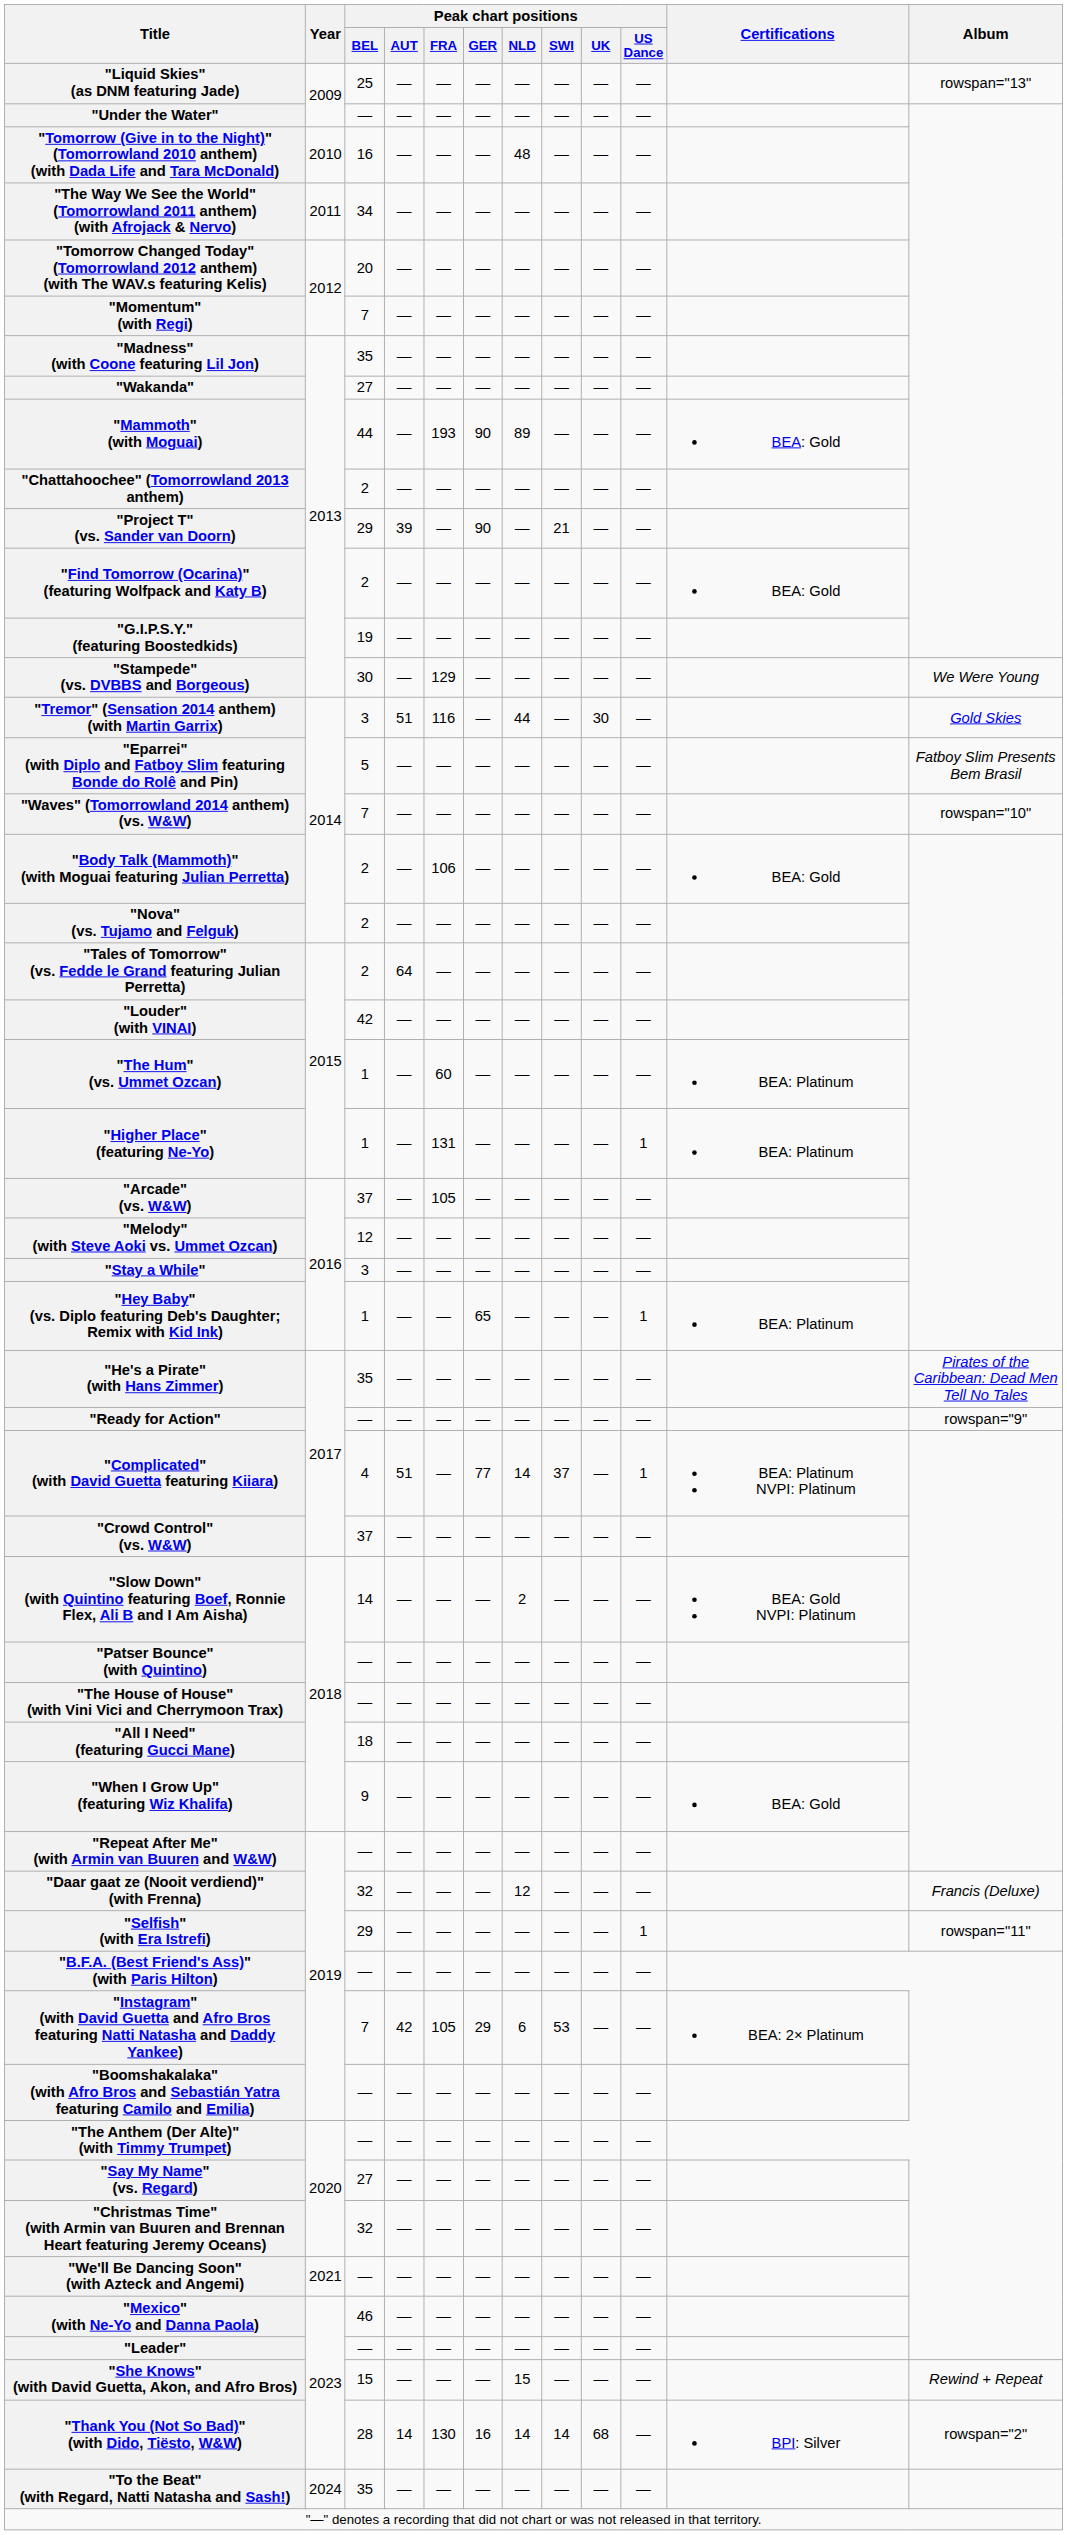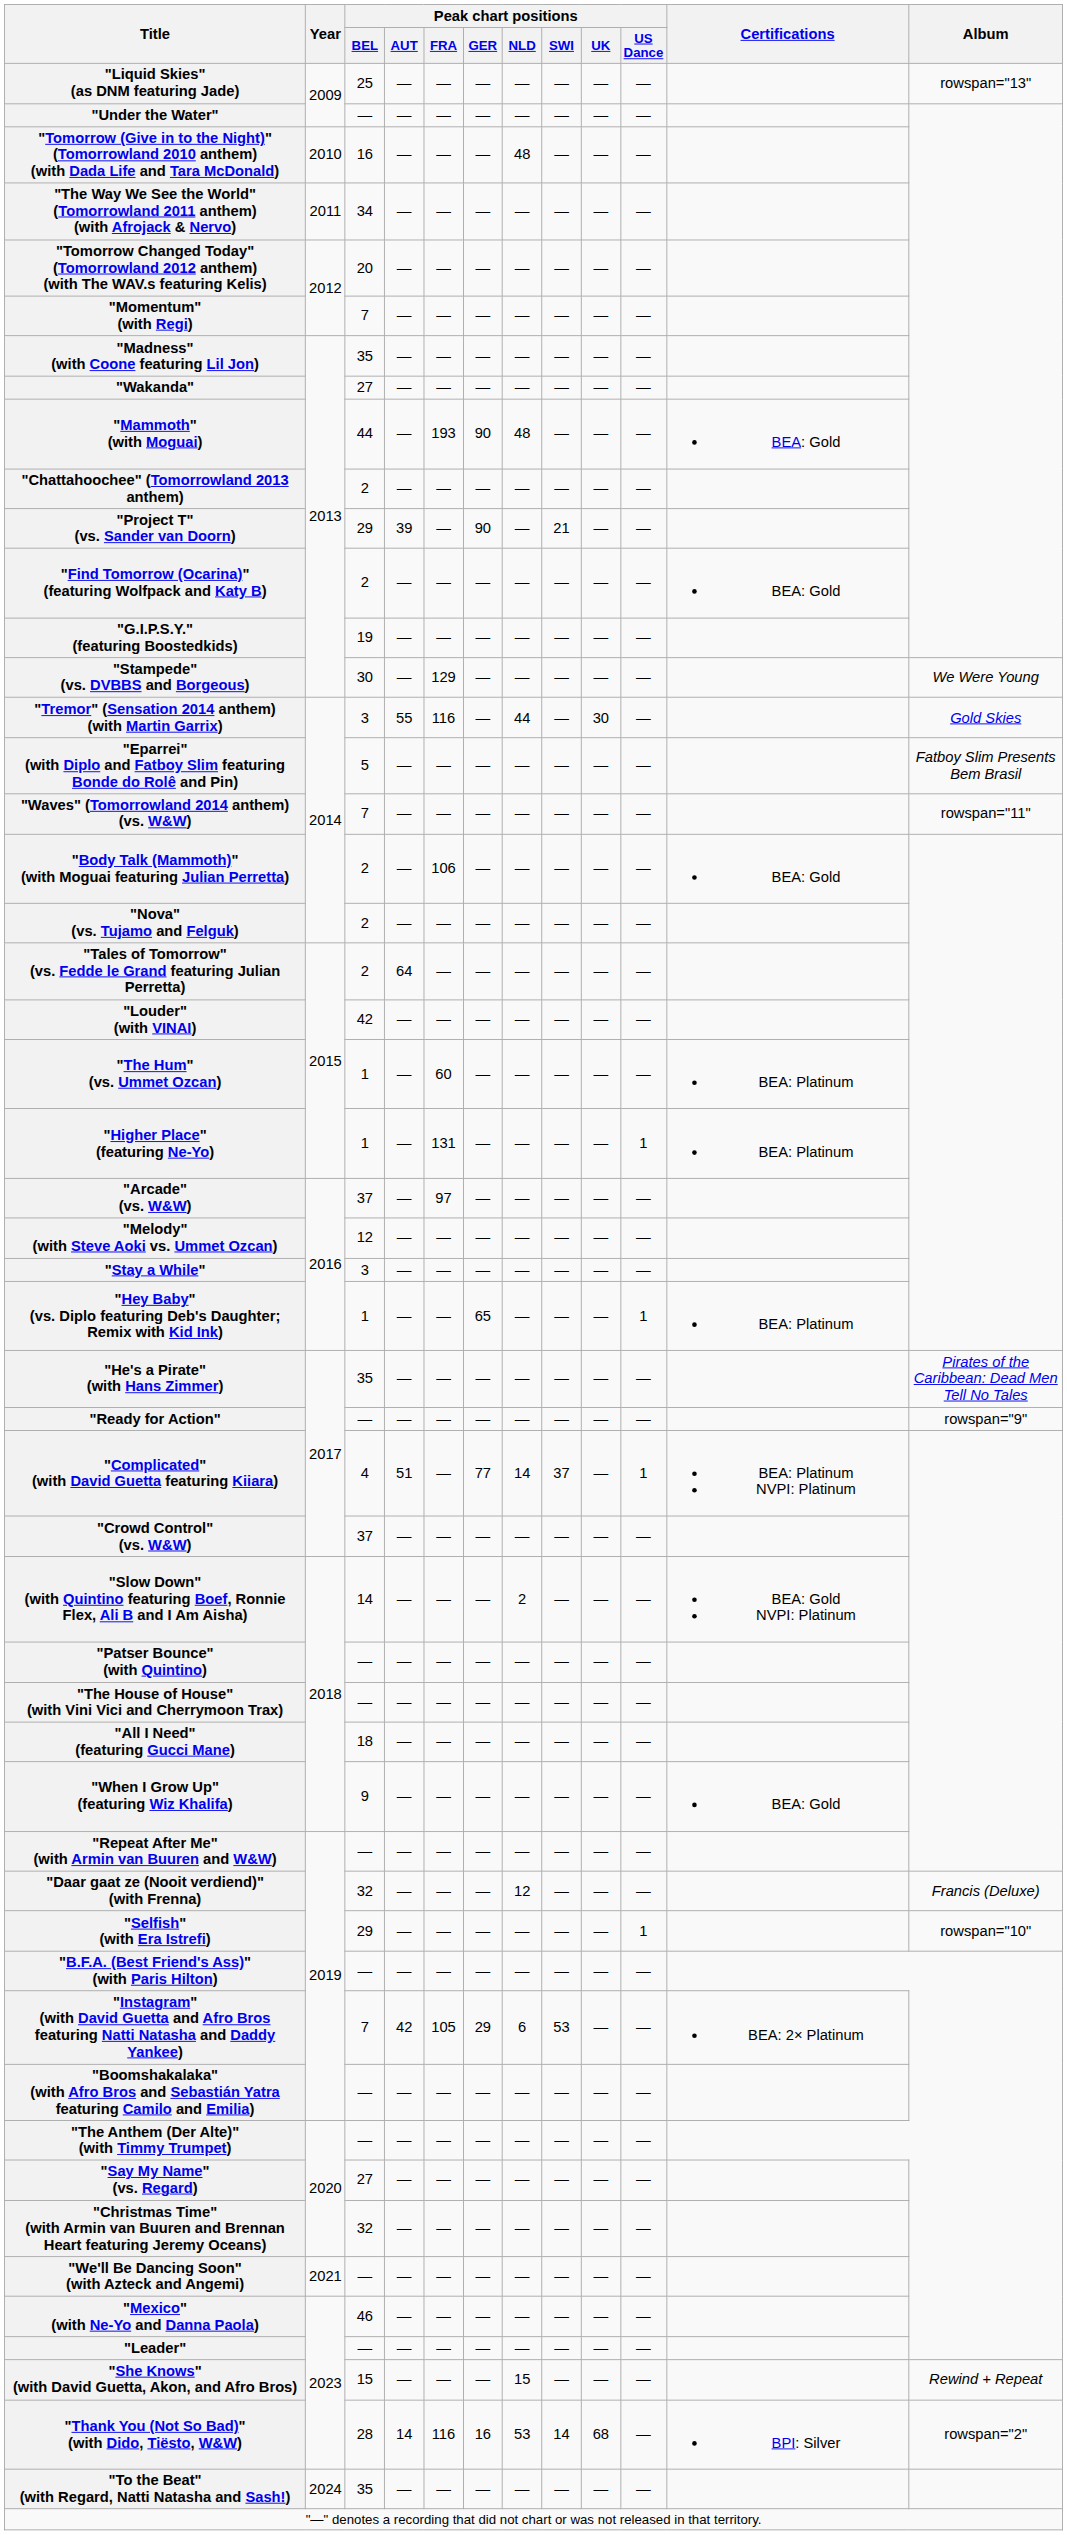(522, 433) 89 -> (522, 433) 48
(404, 717) 51 -> (404, 717) 55
(986, 813) rowspan="10" -> (986, 813) rowspan="11"
(443, 1198) 105 -> (443, 1198) 97
(986, 1931) rowspan="11" -> (986, 1931) rowspan="10"
(443, 2434) 130 -> (443, 2434) 116
(522, 2434) 14 -> (522, 2434) 53
